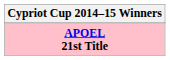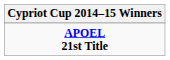(85, 39) pink background -> (85, 39) no background
